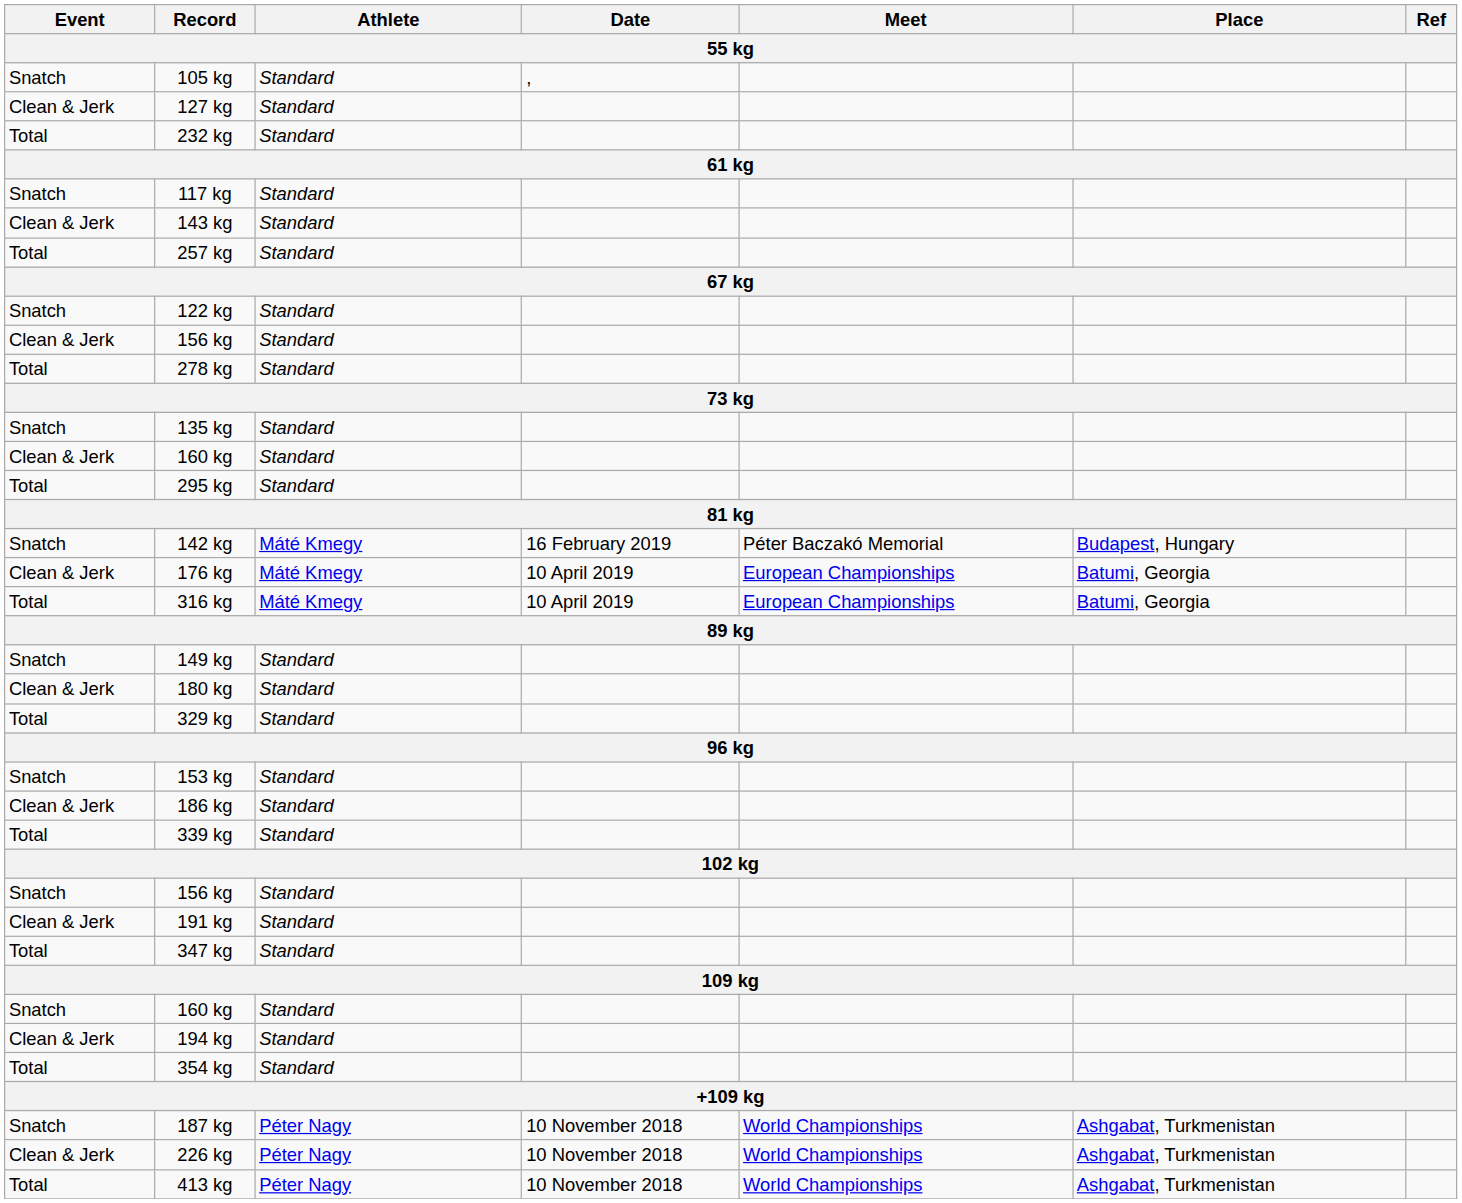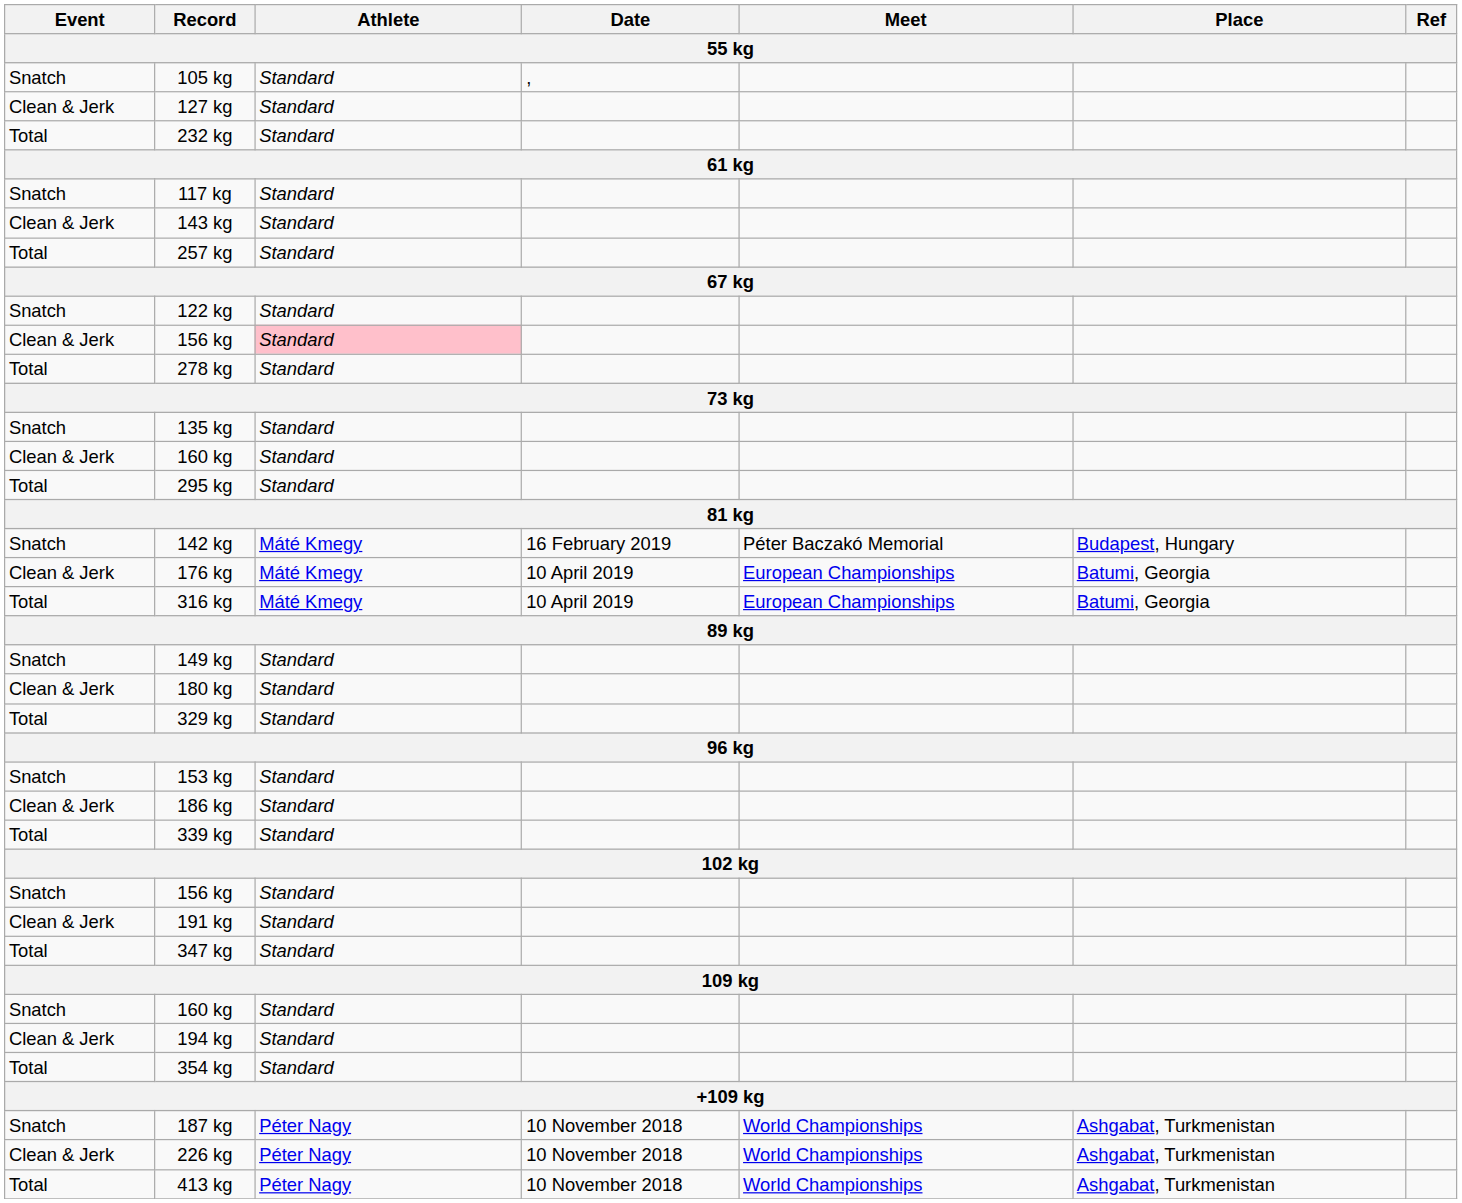(296, 340) no background -> (296, 340) pink background
